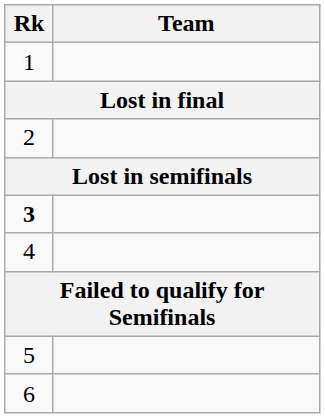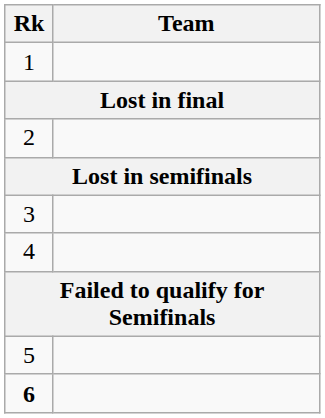(29, 213) bold -> (29, 213) normal
(29, 393) normal -> (29, 393) bold
